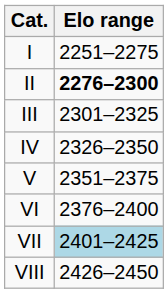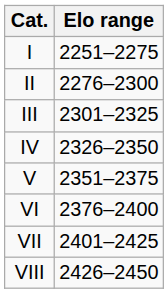(109, 84) bold -> (109, 84) normal
(109, 241) lightblue background -> (109, 241) no background
